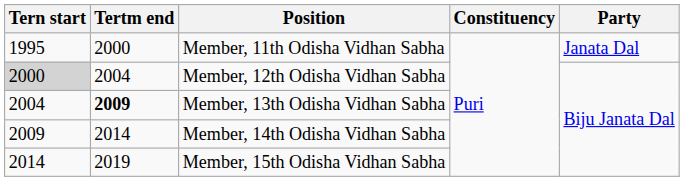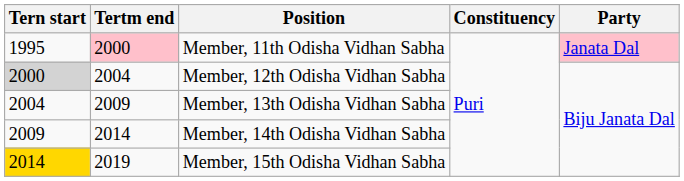(112, 47) no background -> (112, 47) pink background
(601, 47) no background -> (601, 47) pink background
(112, 104) bold -> (112, 104) normal
(27, 162) no background -> (27, 162) gold background
